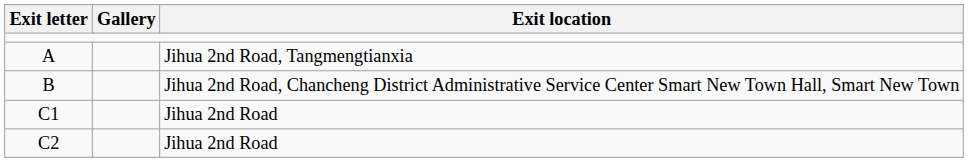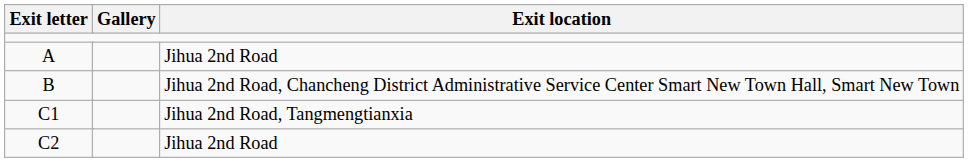(288, 56) Jihua 2nd Road, Tangmengtianxia -> (221, 56) Jihua 2nd Road
(221, 114) Jihua 2nd Road -> (288, 114) Jihua 2nd Road, Tangmengtianxia
